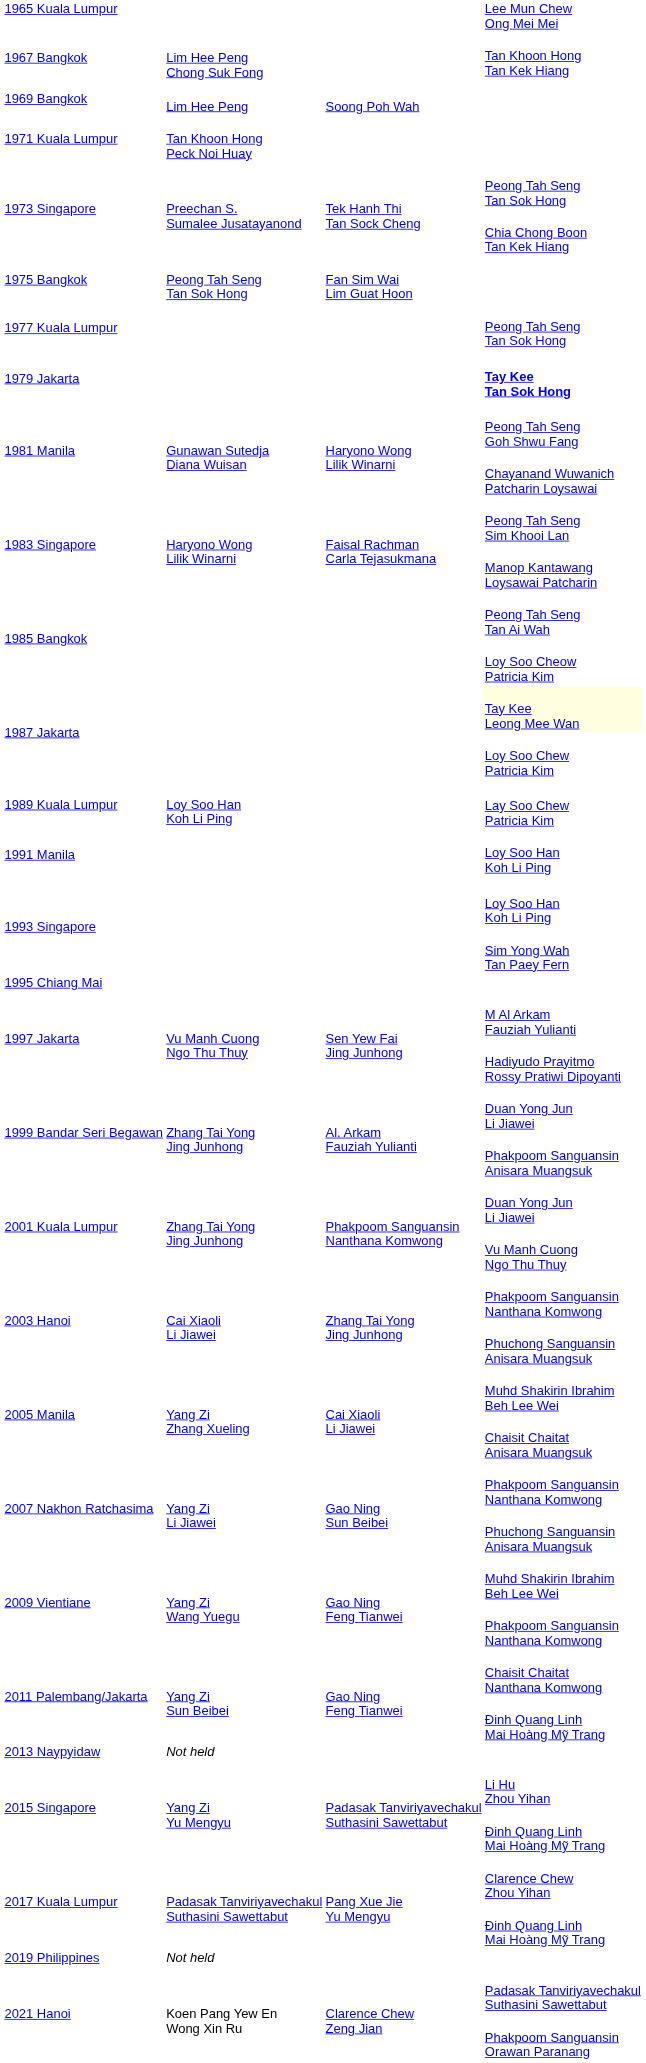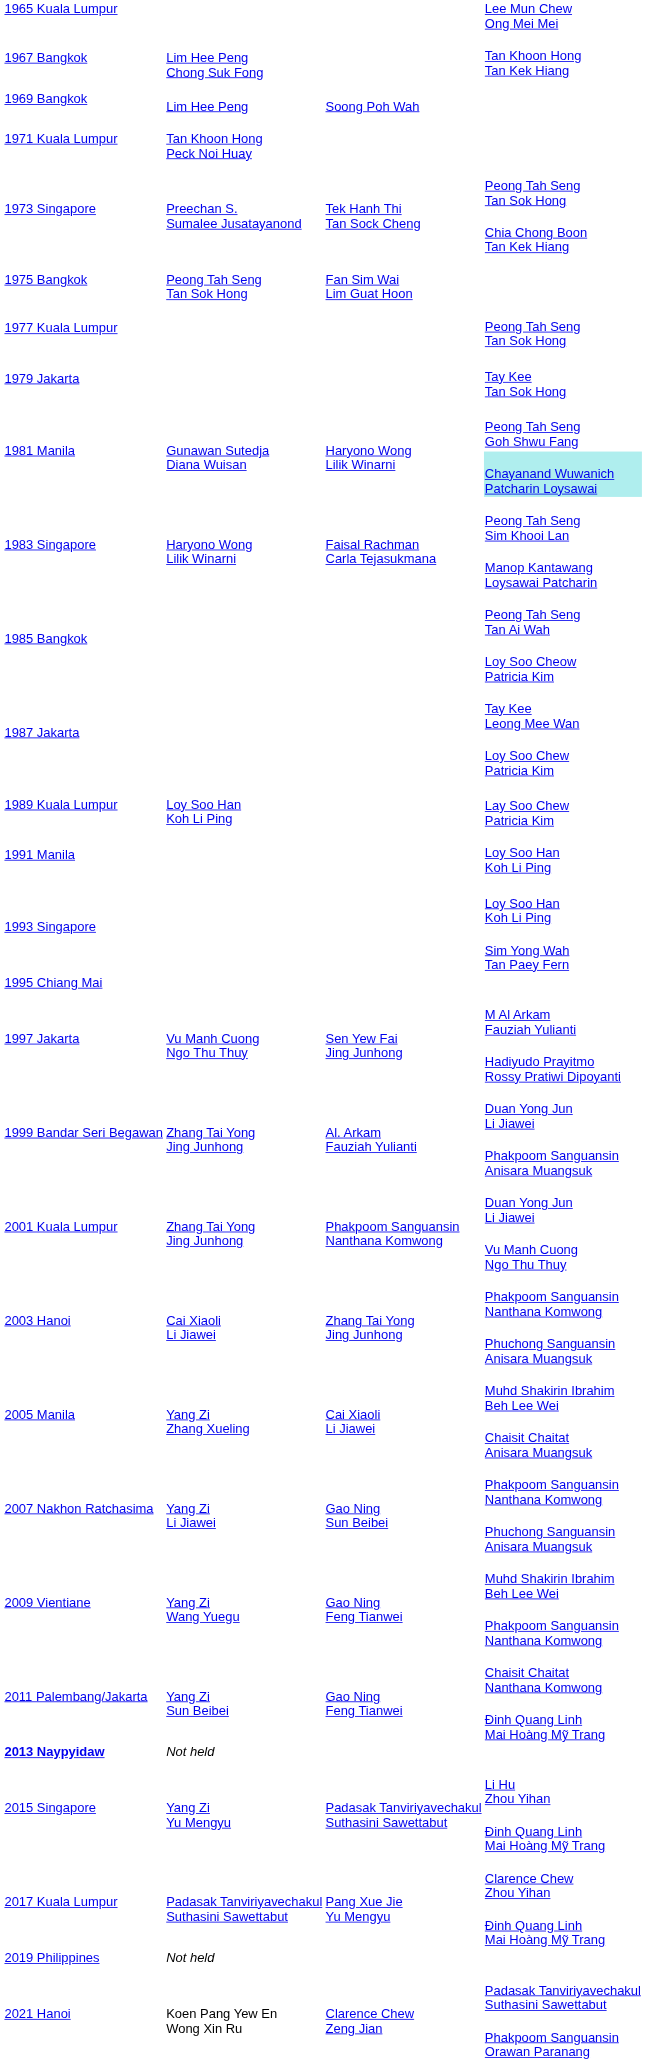(528, 384) bold -> (526, 384) normal
(550, 481) no background -> (550, 481) paleturquoise background
(532, 716) lightyellow background -> (532, 716) no background
(52, 1752) normal -> (54, 1752) bold
